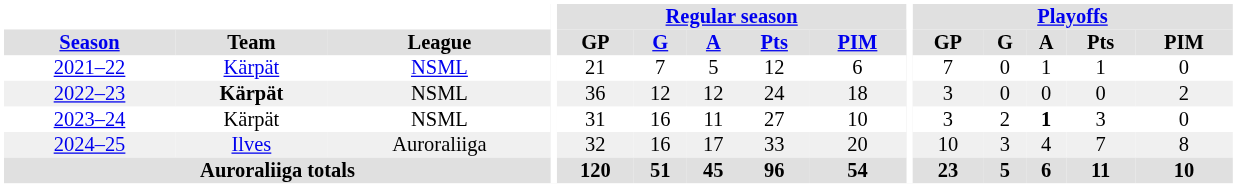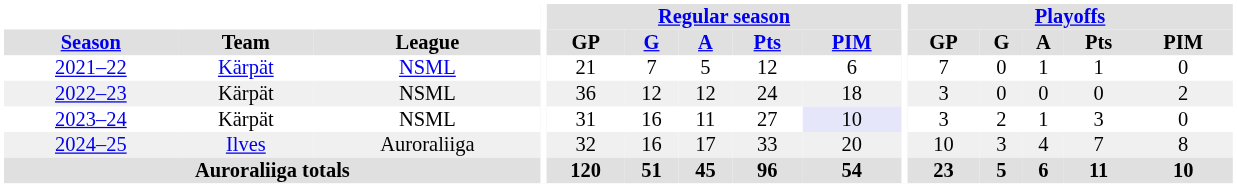(251, 93) bold -> (246, 93) normal
(857, 119) no background -> (852, 119) lavender background
(1046, 119) bold -> (1043, 119) normal
